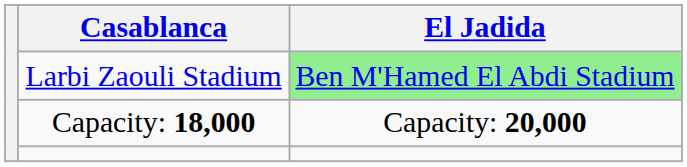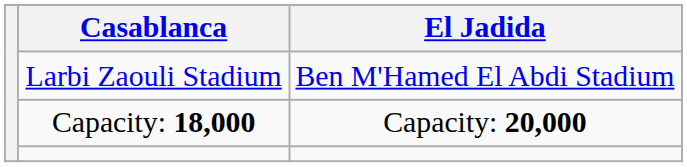(485, 75) lightgreen background -> (485, 75) no background
